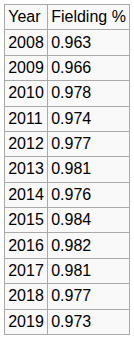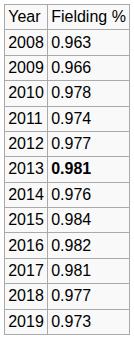(71, 169) normal -> (71, 169) bold
